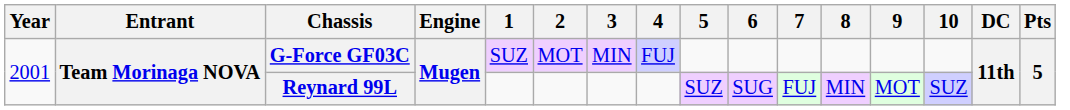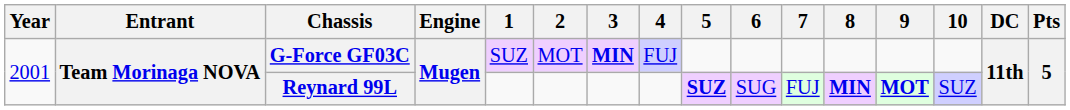(612, 55) normal -> (613, 55) bold
(704, 88) normal -> (706, 88) bold
(846, 88) normal -> (850, 88) bold
(897, 88) normal -> (905, 88) bold
